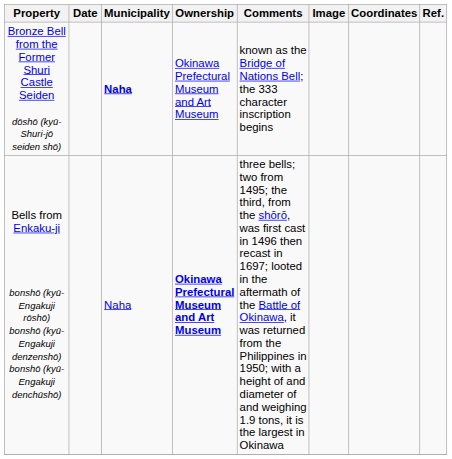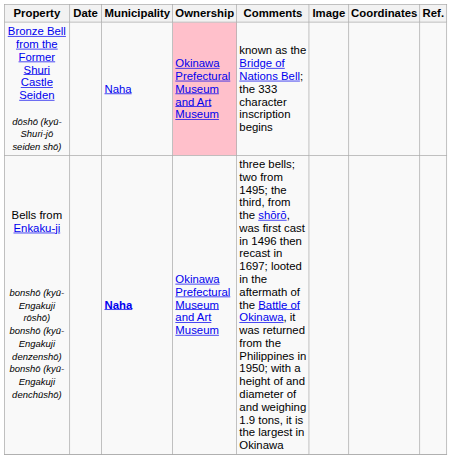(118, 89) bold -> (118, 89) normal
(202, 89) no background -> (203, 89) pink background
(118, 305) normal -> (118, 305) bold
(205, 305) bold -> (203, 305) normal
